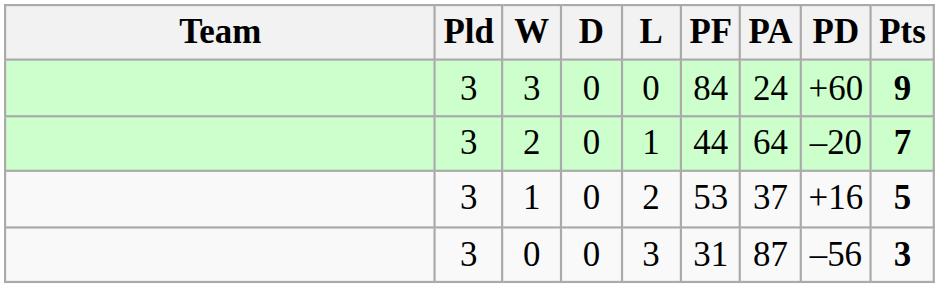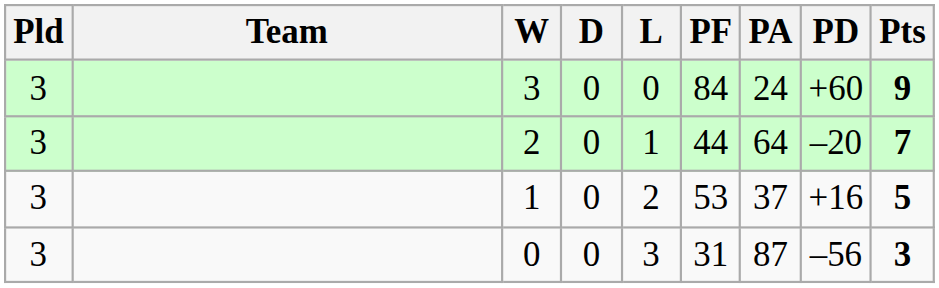columns swapped: (220, 32) <-> (469, 32)
